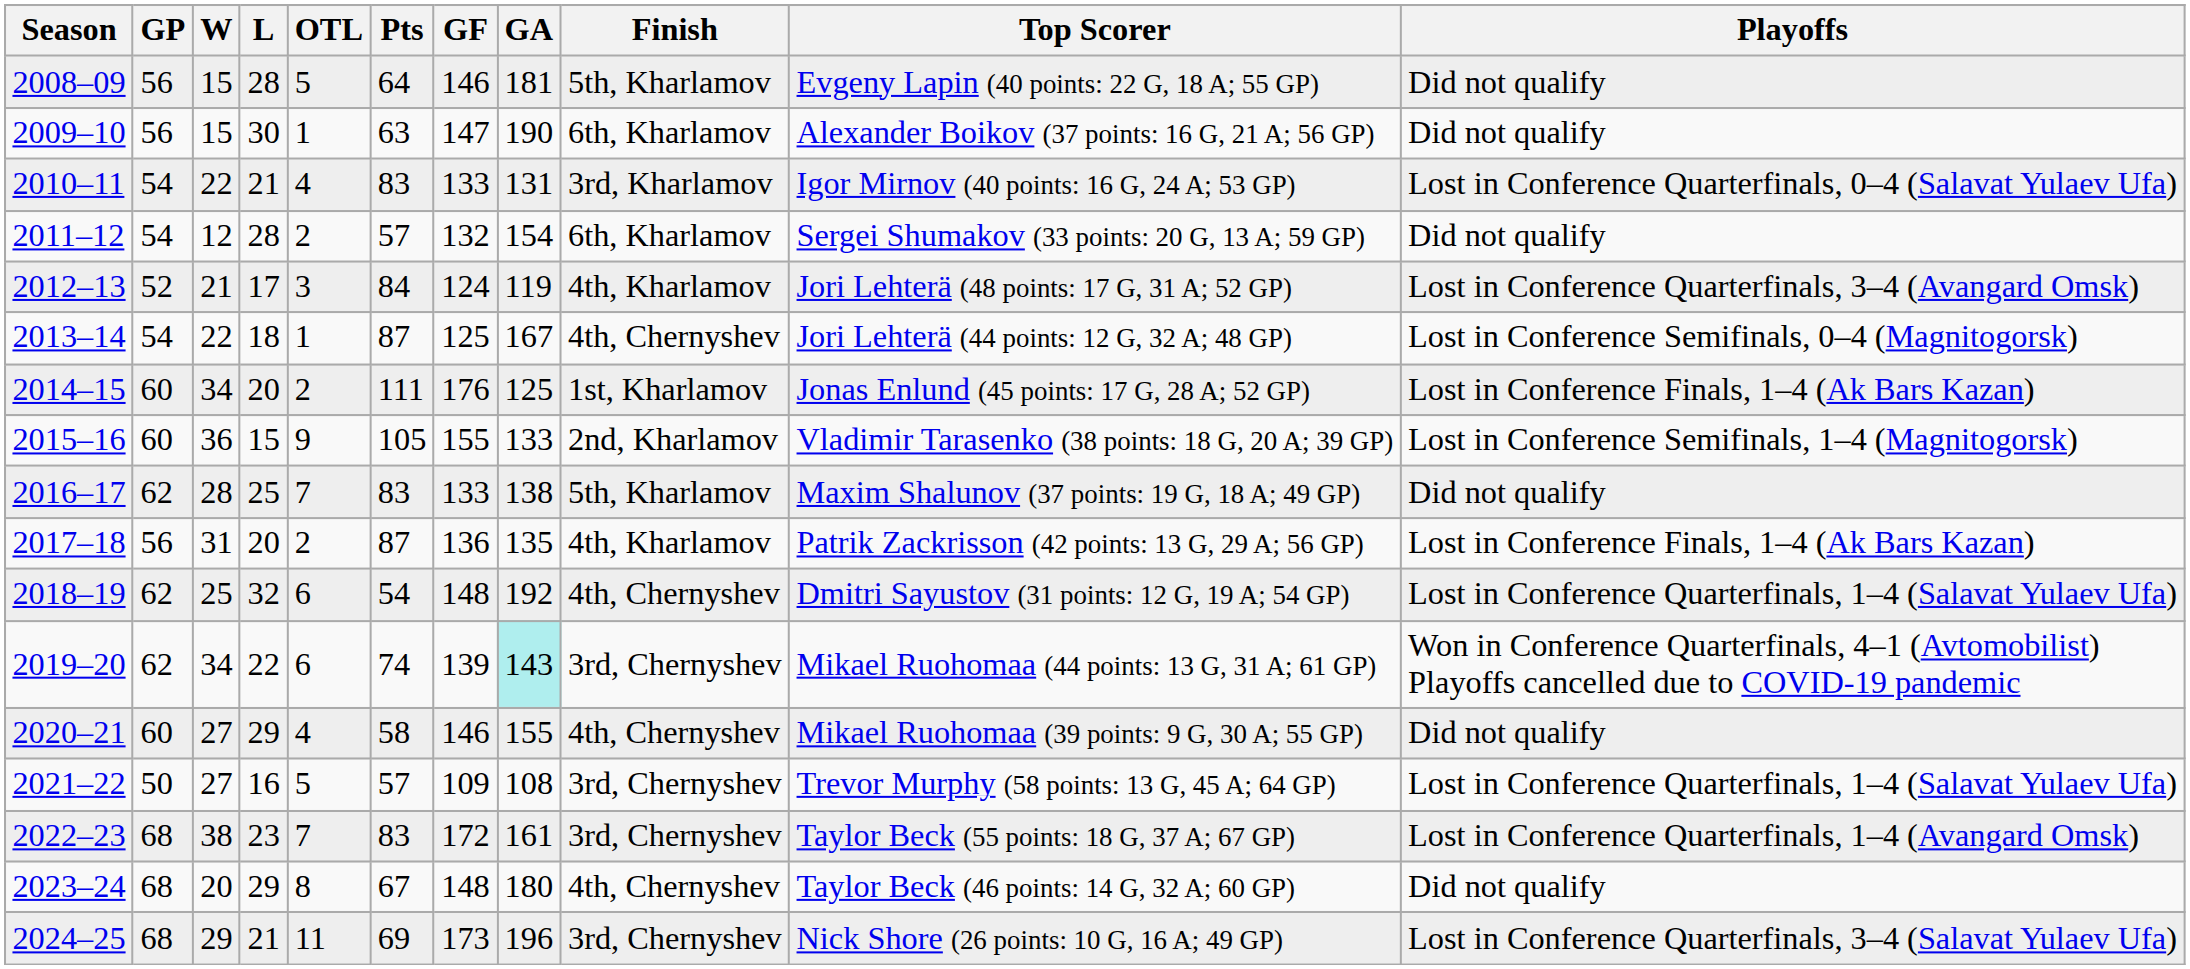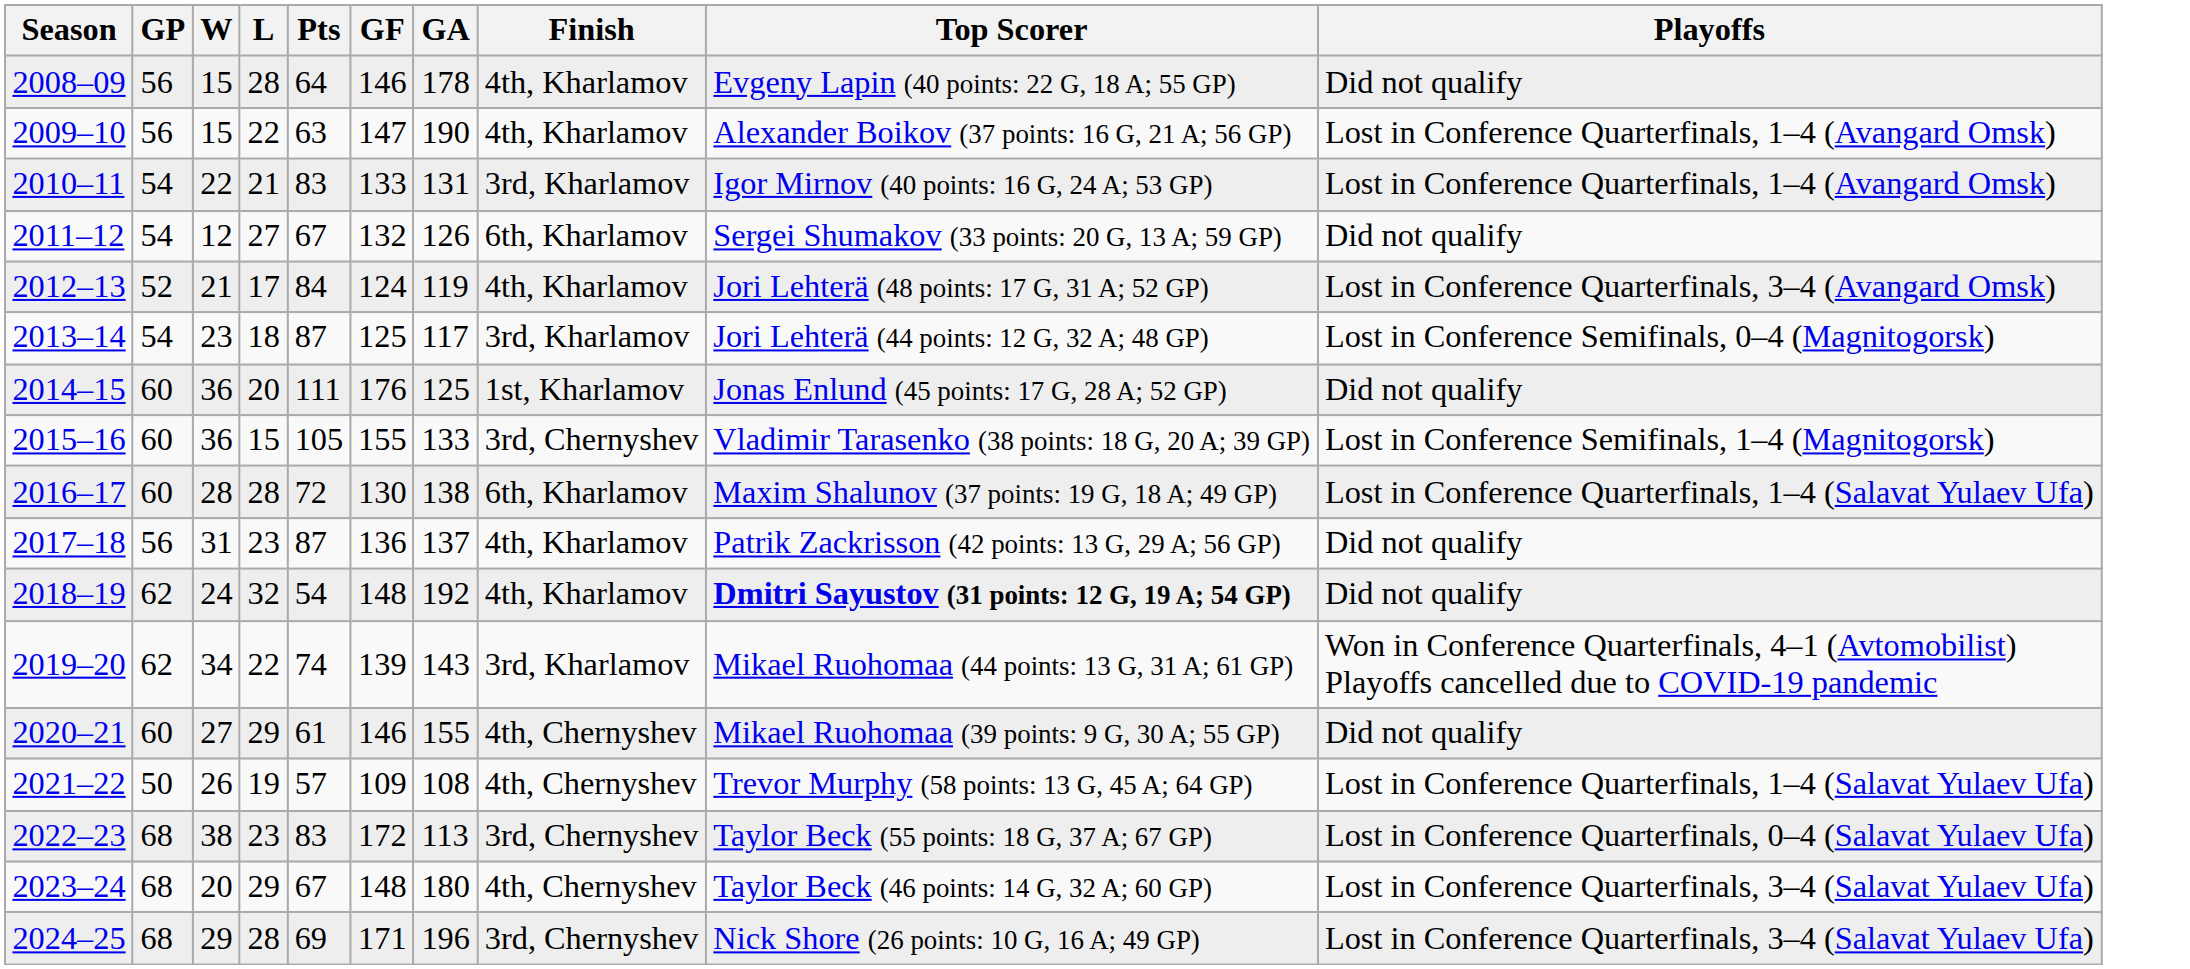- column: (329, 30)
(529, 81) 181 -> (446, 81) 178
(669, 81) 5th, Kharlamov -> (586, 81) 4th, Kharlamov
(264, 132) 30 -> (264, 132) 22
(669, 132) 6th, Kharlamov -> (586, 132) 4th, Kharlamov
(1507, 132) Did not qualify -> (1690, 132) Lost in Conference Quarterfinals, 1–4 (Avangard Omsk)
(1793, 183) Lost in Conference Quarterfinals, 0–4 (Salavat Yulaev Ufa) -> (1690, 183) Lost in Conference Quarterfinals, 1–4 (Avangard Omsk)
(264, 235) 28 -> (264, 235) 27
(394, 235) 57 -> (311, 235) 67
(529, 235) 154 -> (446, 235) 126
(216, 337) 22 -> (216, 337) 23
(529, 337) 167 -> (445, 337) 117
(674, 337) 4th, Chernyshev -> (587, 337) 3rd, Kharlamov
(216, 388) 34 -> (216, 388) 36
(1721, 388) Lost in Conference Finals, 1–4 (Ak Bars Kazan) -> (1424, 388) Did not qualify
(673, 440) 2nd, Kharlamov -> (592, 440) 3rd, Chernyshev
(157, 491) 62 -> (157, 491) 60
(264, 491) 25 -> (264, 491) 28
(394, 491) 83 -> (311, 491) 72
(465, 491) 133 -> (382, 491) 130
(669, 491) 5th, Kharlamov -> (586, 491) 6th, Kharlamov
(1507, 491) Did not qualify -> (1709, 491) Lost in Conference Quarterfinals, 1–4 (Salavat Yulaev Ufa)
(264, 542) 20 -> (264, 542) 23
(529, 542) 135 -> (446, 542) 137
(1721, 542) Lost in Conference Finals, 1–4 (Ak Bars Kazan) -> (1424, 542) Did not qualify
(216, 593) 25 -> (216, 593) 24
(674, 593) 4th, Chernyshev -> (586, 593) 4th, Kharlamov
(1073, 593) normal -> (1002, 593) bold
(1793, 593) Lost in Conference Quarterfinals, 1–4 (Salavat Yulaev Ufa) -> (1424, 593) Did not qualify
(529, 663) paleturquoise background -> (446, 663) no background
(675, 663) 3rd, Chernyshev -> (587, 663) 3rd, Kharlamov
(394, 732) 58 -> (311, 732) 61
(216, 784) 27 -> (216, 784) 26
(264, 784) 16 -> (264, 784) 19
(675, 784) 3rd, Chernyshev -> (591, 784) 4th, Chernyshev
(529, 835) 161 -> (445, 835) 113
(1774, 835) Lost in Conference Quarterfinals, 1–4 (Avangard Omsk) -> (1709, 835) Lost in Conference Quarterfinals, 0–4 (Salavat Yulaev Ufa)
(1507, 886) Did not qualify -> (1709, 886) Lost in Conference Quarterfinals, 3–4 (Salavat Yulaev Ufa)
(264, 937) 21 -> (264, 937) 28
(465, 937) 173 -> (382, 937) 171
